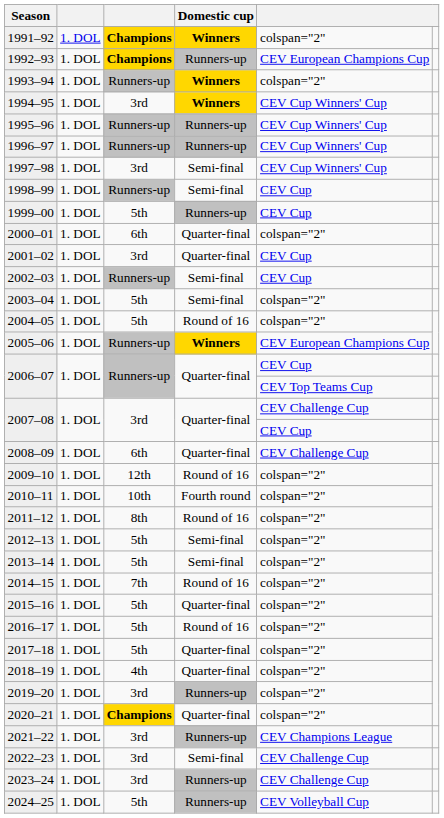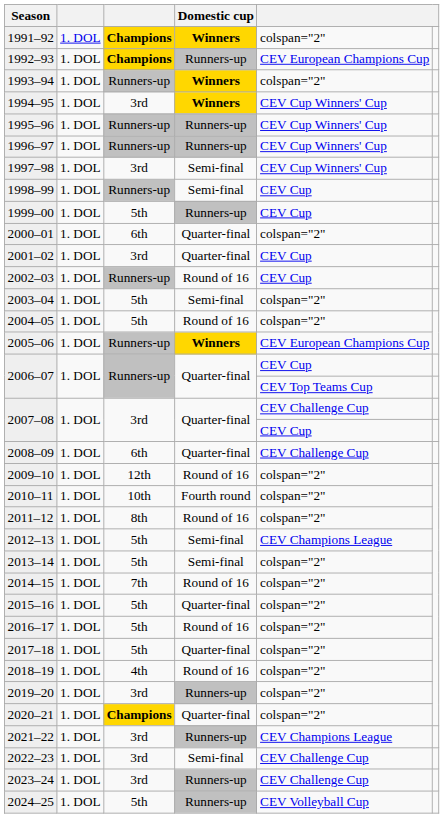(216, 278) Semi-final -> (216, 278) Round of 16
(293, 540) colspan="2" -> (326, 540) CEV Champions League
(216, 671) Quarter-final -> (216, 671) Round of 16
